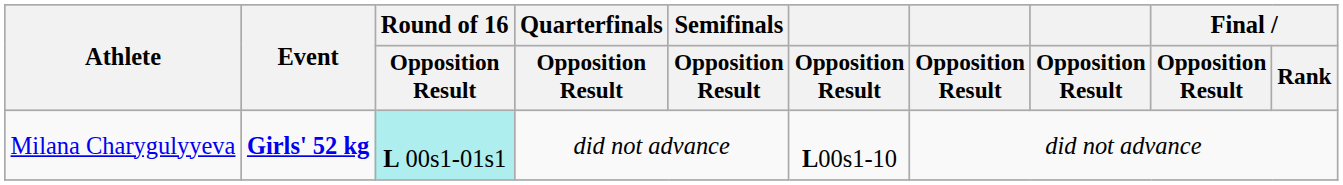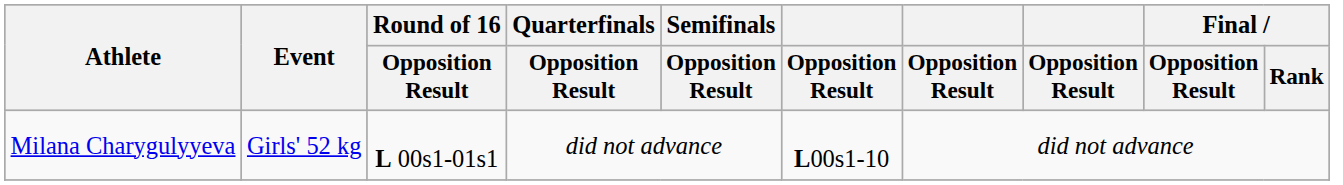(308, 145) bold -> (304, 145) normal
(445, 159) paleturquoise background -> (437, 159) no background
